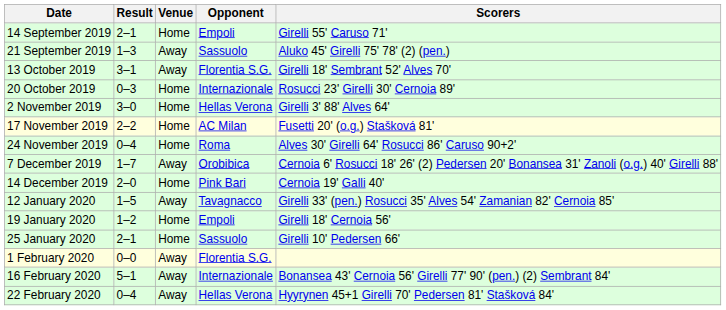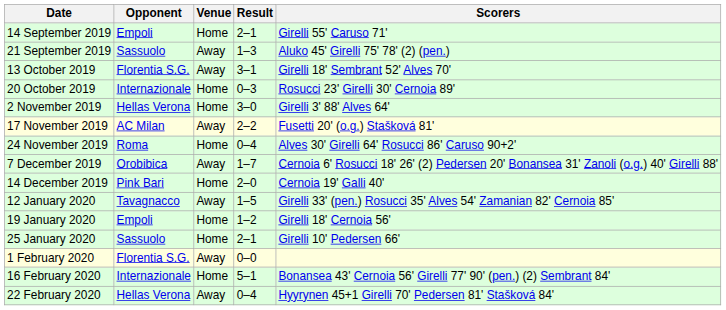columns swapped: (236, 13) <-> (135, 13)
(174, 126) Home -> (211, 126) Away
(173, 276) Away -> (212, 276) Home
